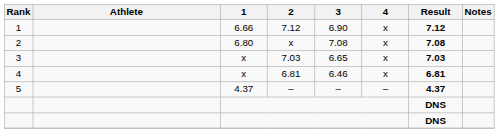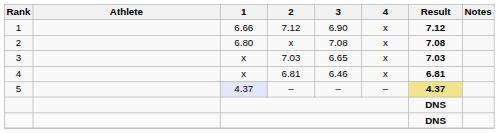(244, 89) no background -> (244, 89) lavender background
(436, 89) no background -> (436, 89) khaki background
